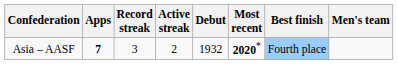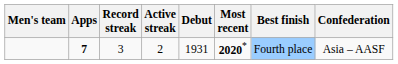columns swapped: (361, 21) <-> (44, 21)
(211, 49) 1932 -> (197, 49) 1931
